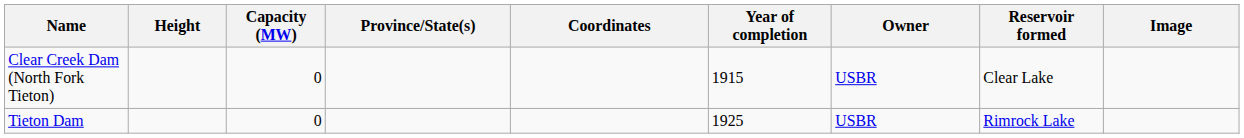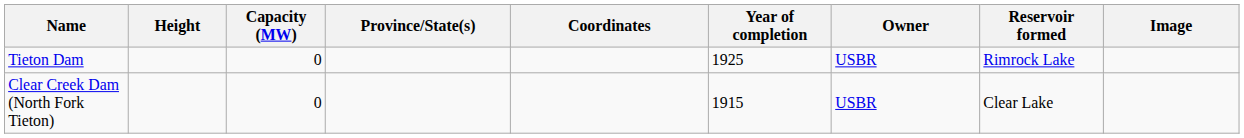rows swapped: (64, 77) <-> (46, 120)
